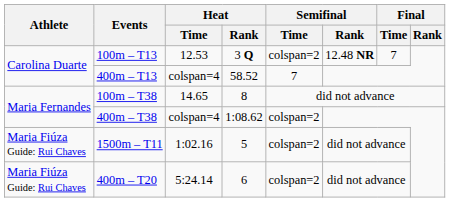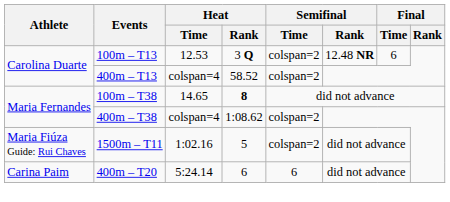(394, 55) 7 -> (394, 55) 6
(294, 76) 7 -> (294, 76) colspan=2
(244, 96) normal -> (244, 96) bold
(47, 180) Maria Fiúza Guide: Rui Chaves -> (38, 172) Carina Paim
(294, 180) colspan=2 -> (294, 172) 6
